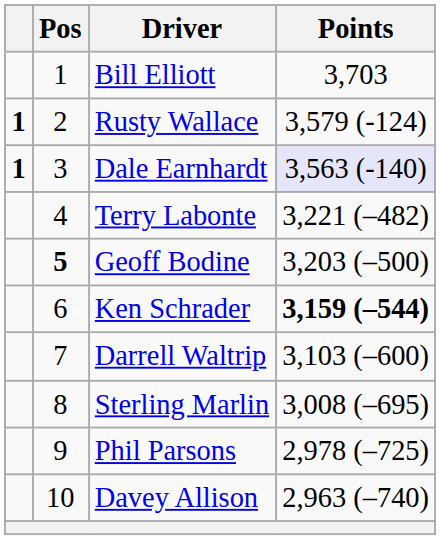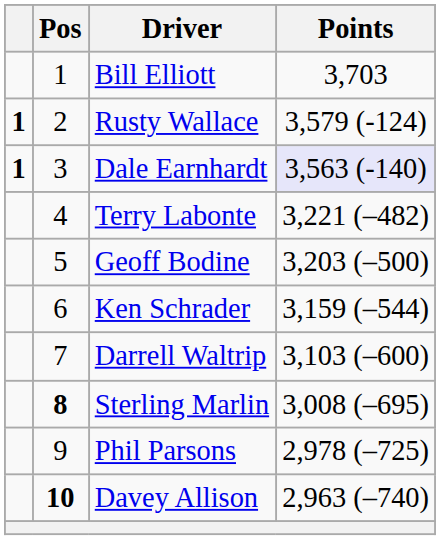(60, 262) bold -> (60, 262) normal
(356, 309) bold -> (356, 309) normal
(60, 403) normal -> (60, 403) bold
(60, 496) normal -> (60, 496) bold
